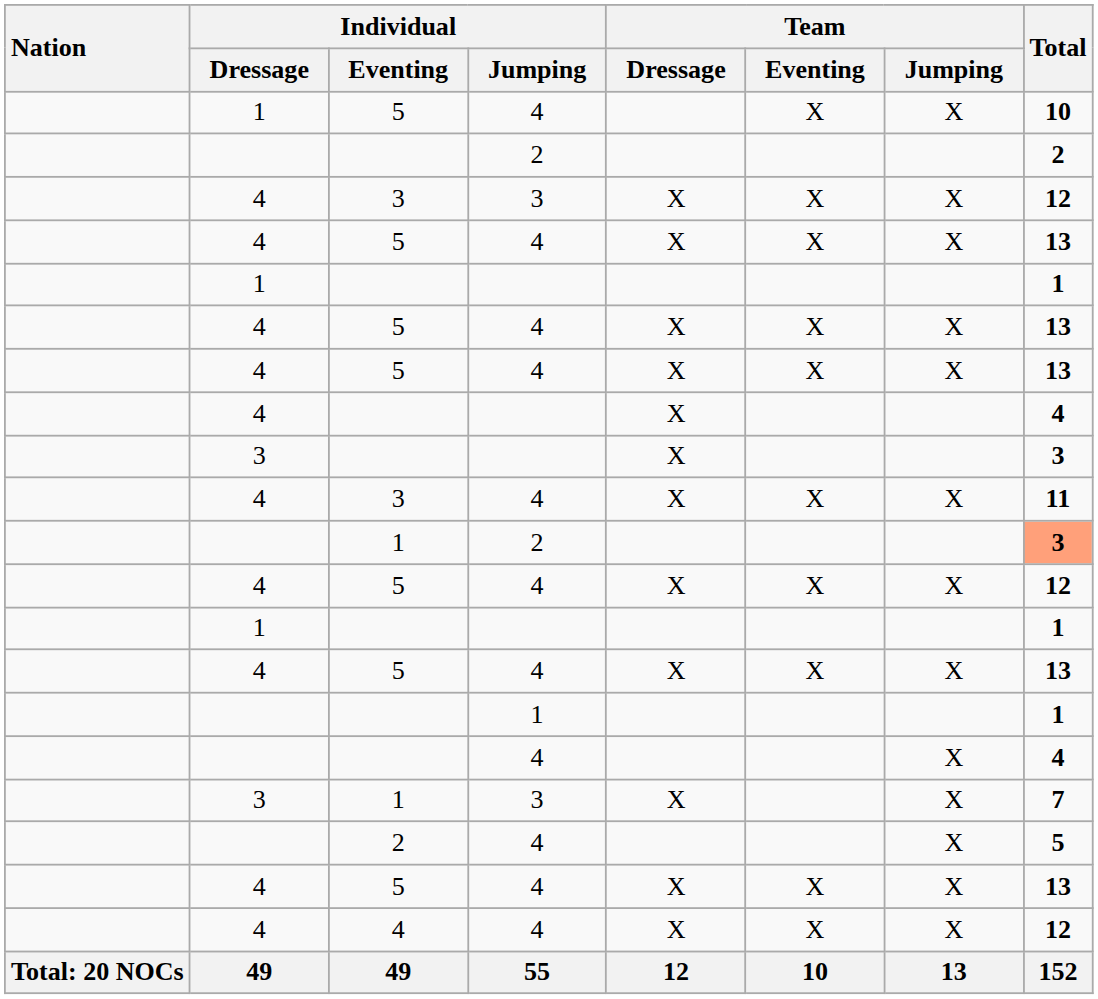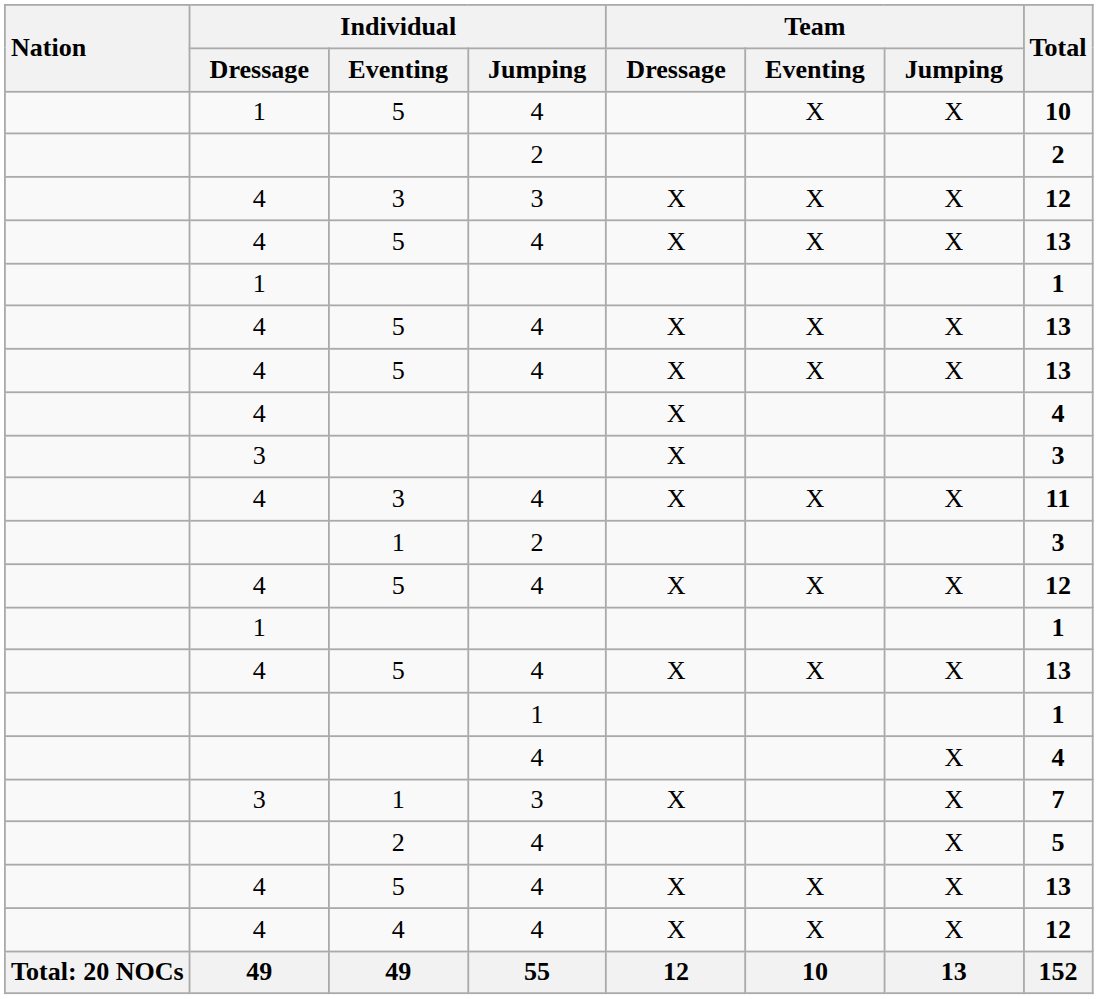(1058, 542) lightsalmon background -> (1058, 542) no background
